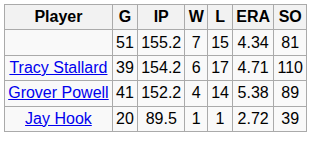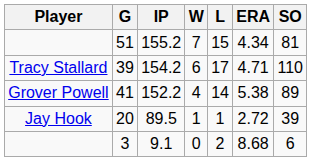+ row: (125, 144)
